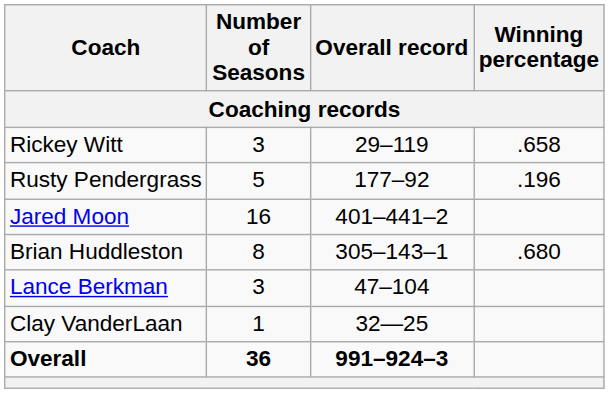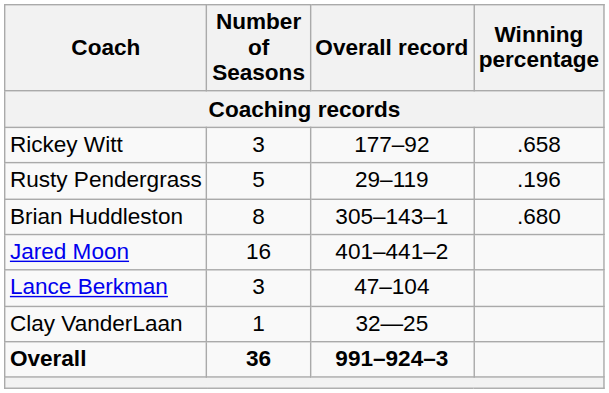(392, 144) 29–119 -> (392, 144) 177–92
(392, 180) 177–92 -> (392, 180) 29–119
rows swapped: (96, 252) <-> (69, 216)
